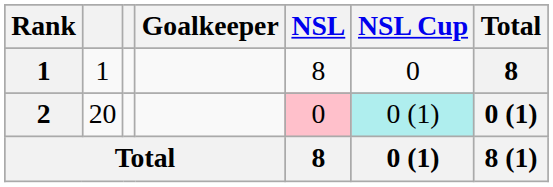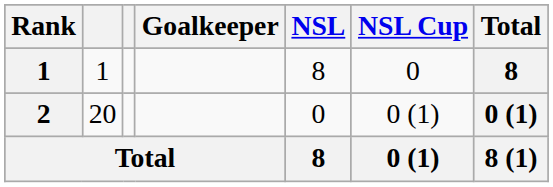(318, 114) pink background -> (318, 114) no background
(413, 114) paleturquoise background -> (413, 114) no background
